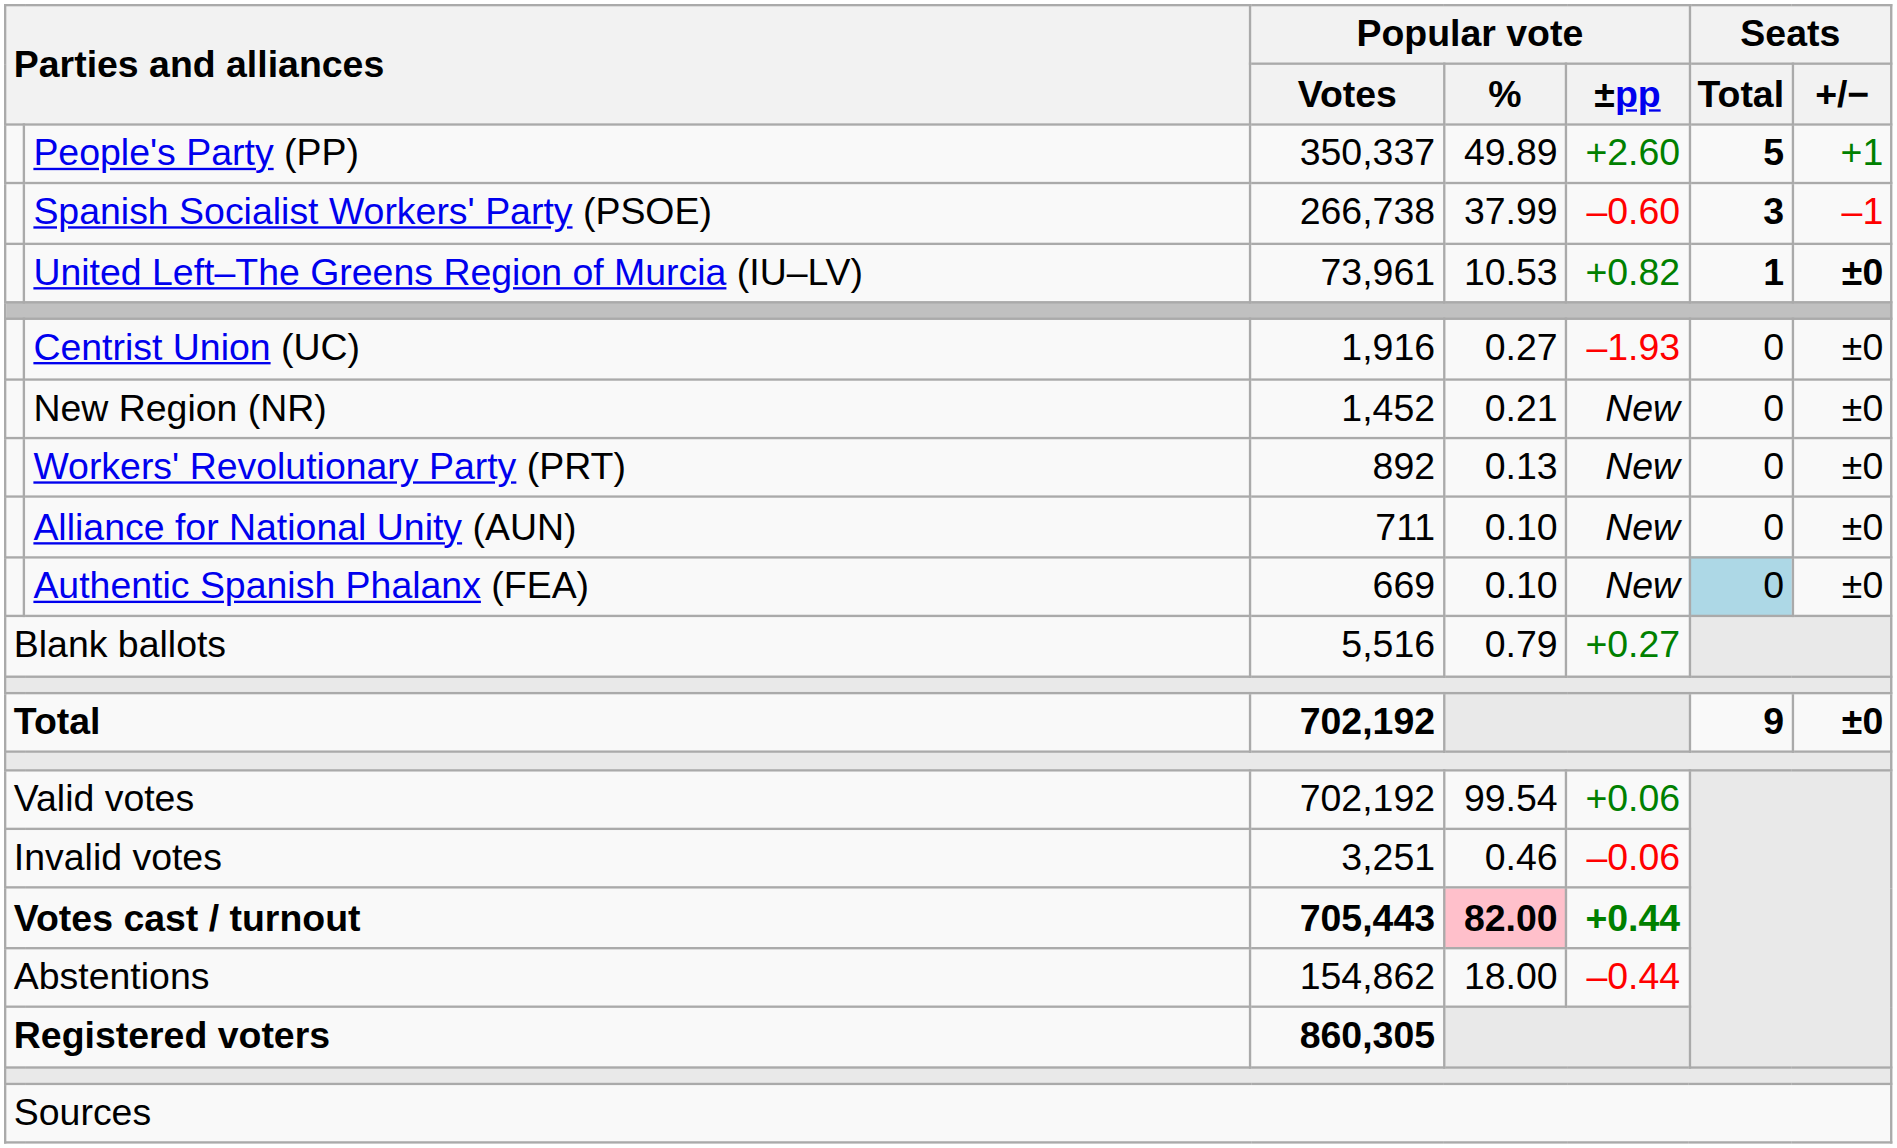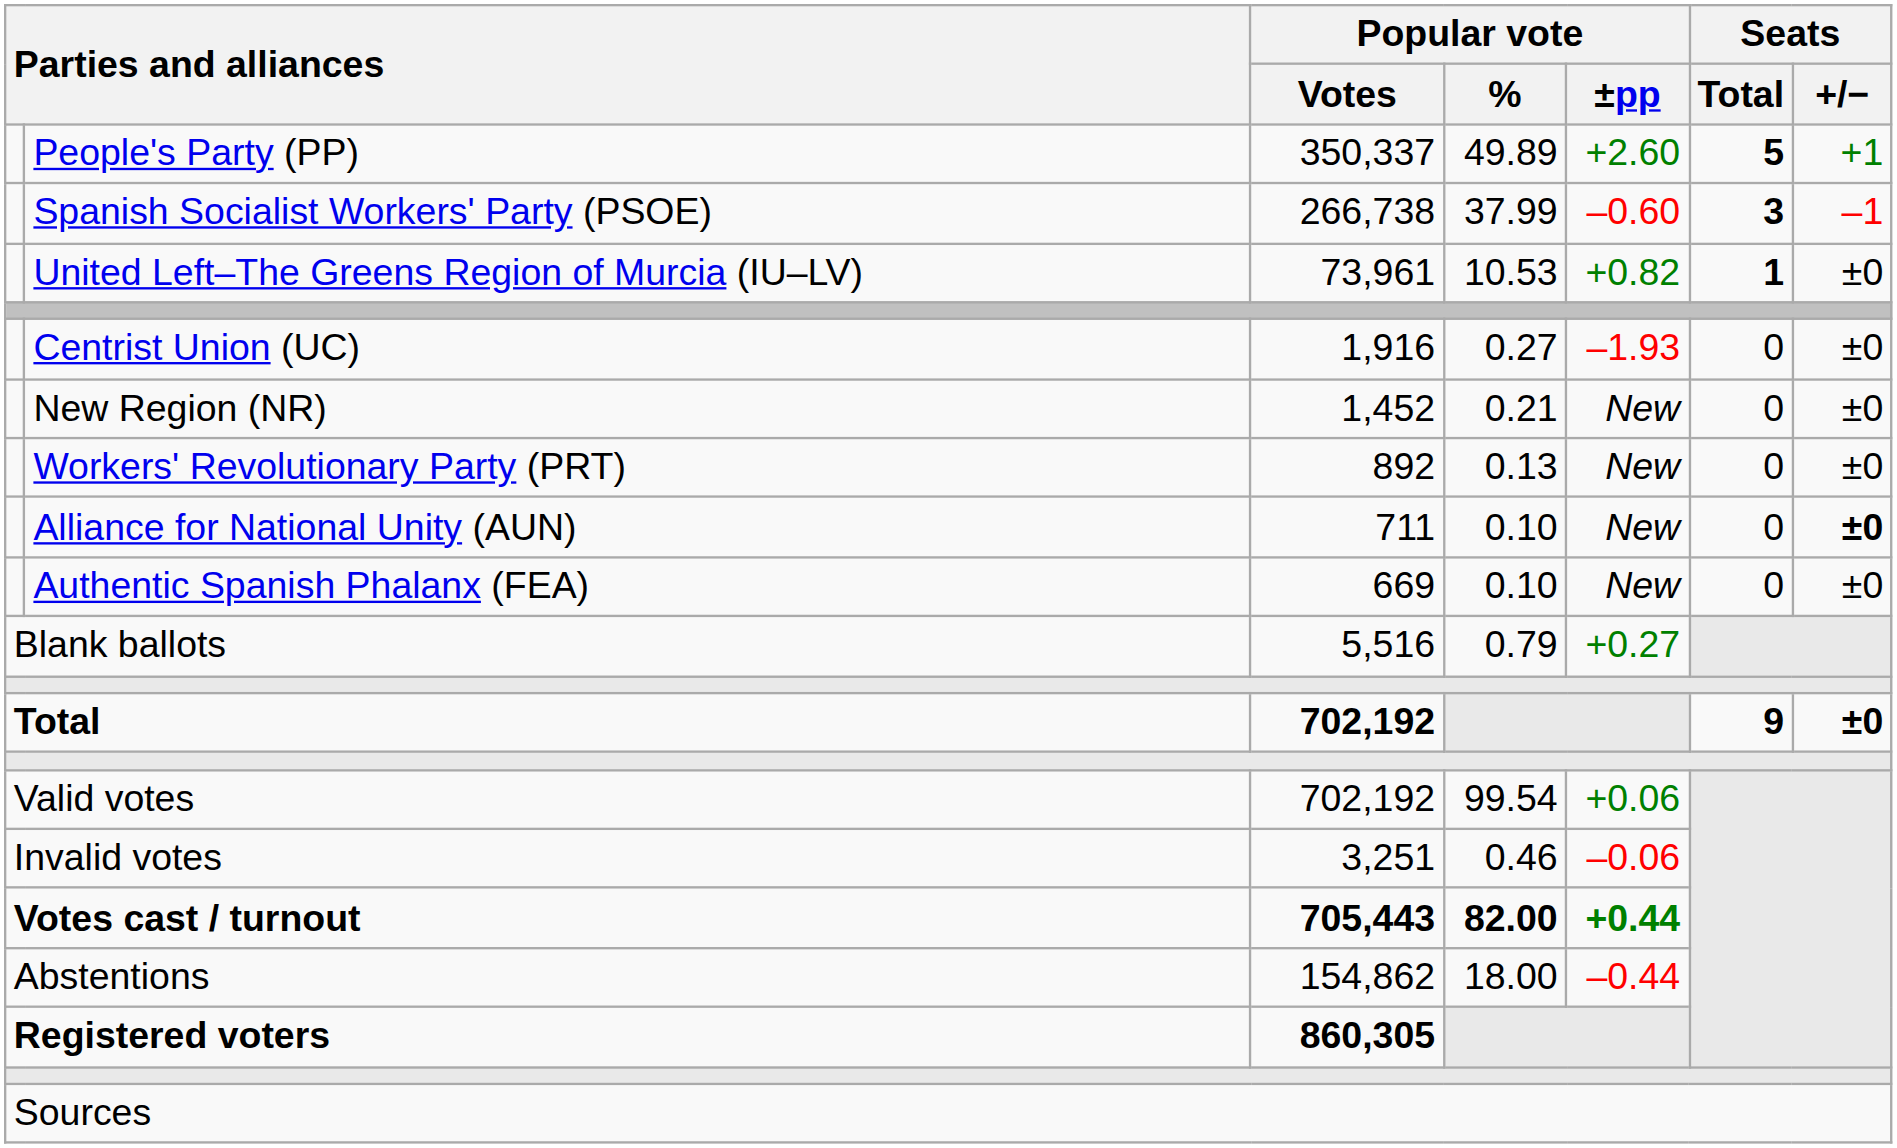(1863, 271) bold -> (1863, 271) normal
(1863, 526) normal -> (1863, 526) bold
(1774, 585) lightblue background -> (1774, 585) no background
(1511, 917) pink background -> (1511, 917) no background
